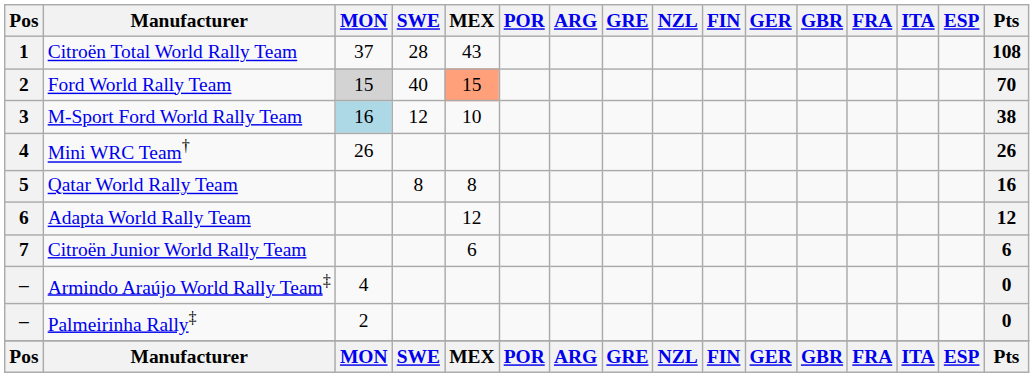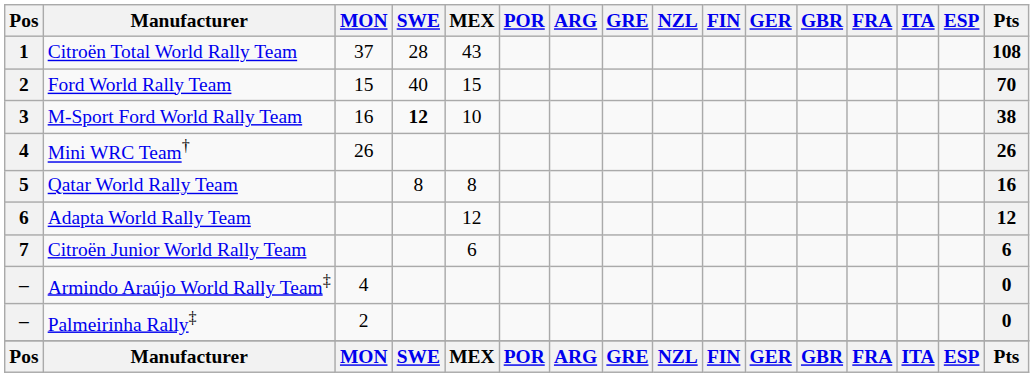(364, 84) lightgrey background -> (364, 84) no background
(472, 84) lightsalmon background -> (472, 84) no background
(364, 116) lightblue background -> (364, 116) no background
(418, 116) normal -> (418, 116) bold
